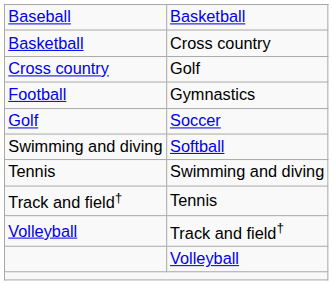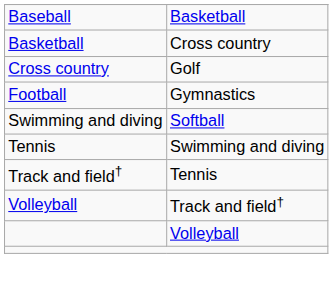- row: (195, 120)
